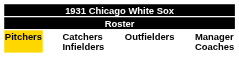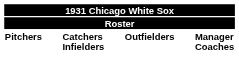(23, 36) gold background -> (23, 36) no background
